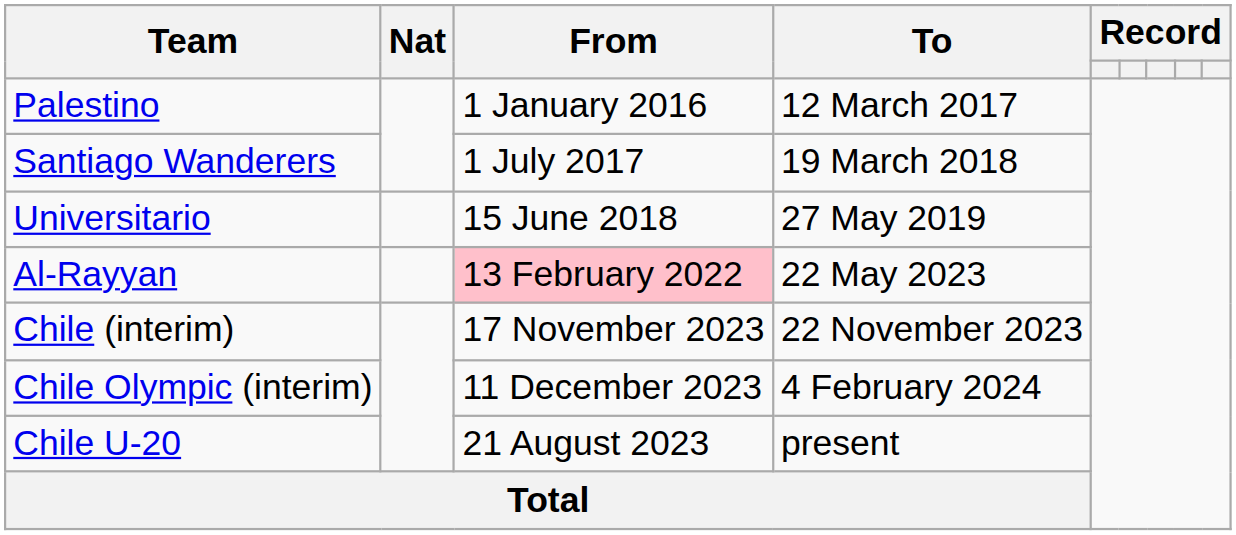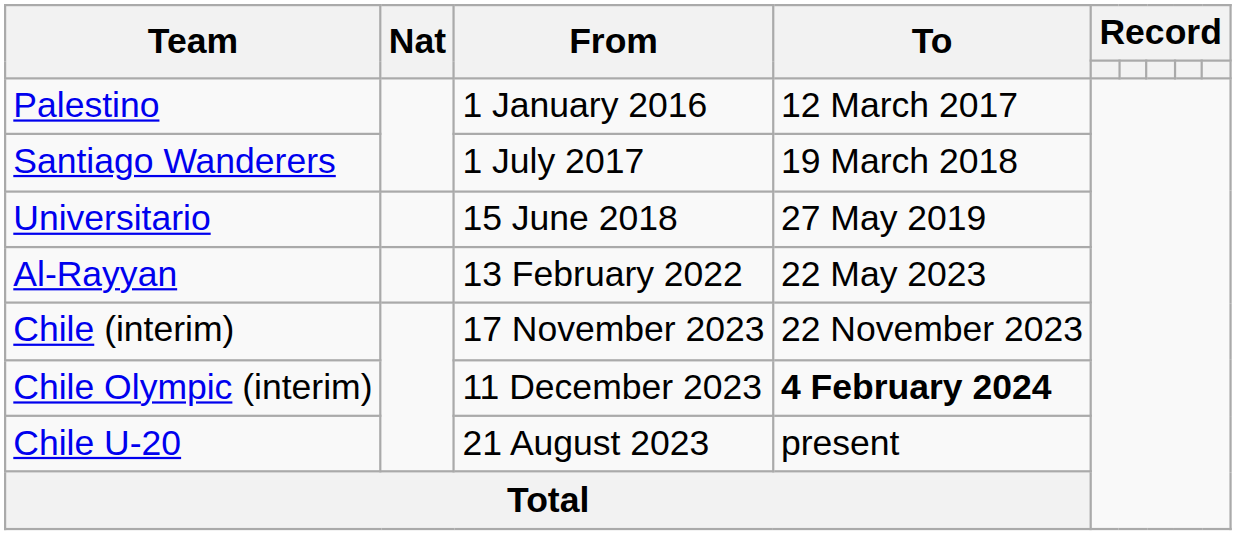(603, 274) pink background -> (603, 274) no background
(911, 387) normal -> (916, 387) bold
